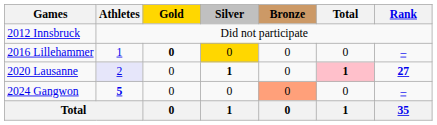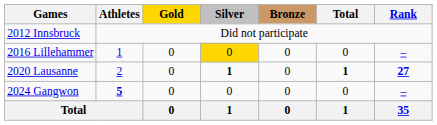(172, 52) bold -> (172, 52) normal
(119, 72) lavender background -> (119, 72) no background
(345, 72) pink background -> (345, 72) no background
(287, 91) lightsalmon background -> (287, 91) no background
